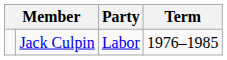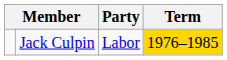(183, 42) no background -> (183, 42) gold background
